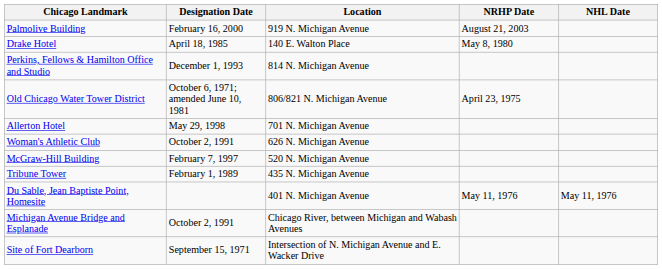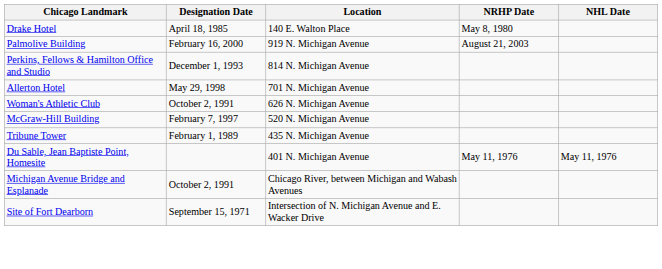rows swapped: (31, 44) <-> (46, 28)
- row: (76, 99)
